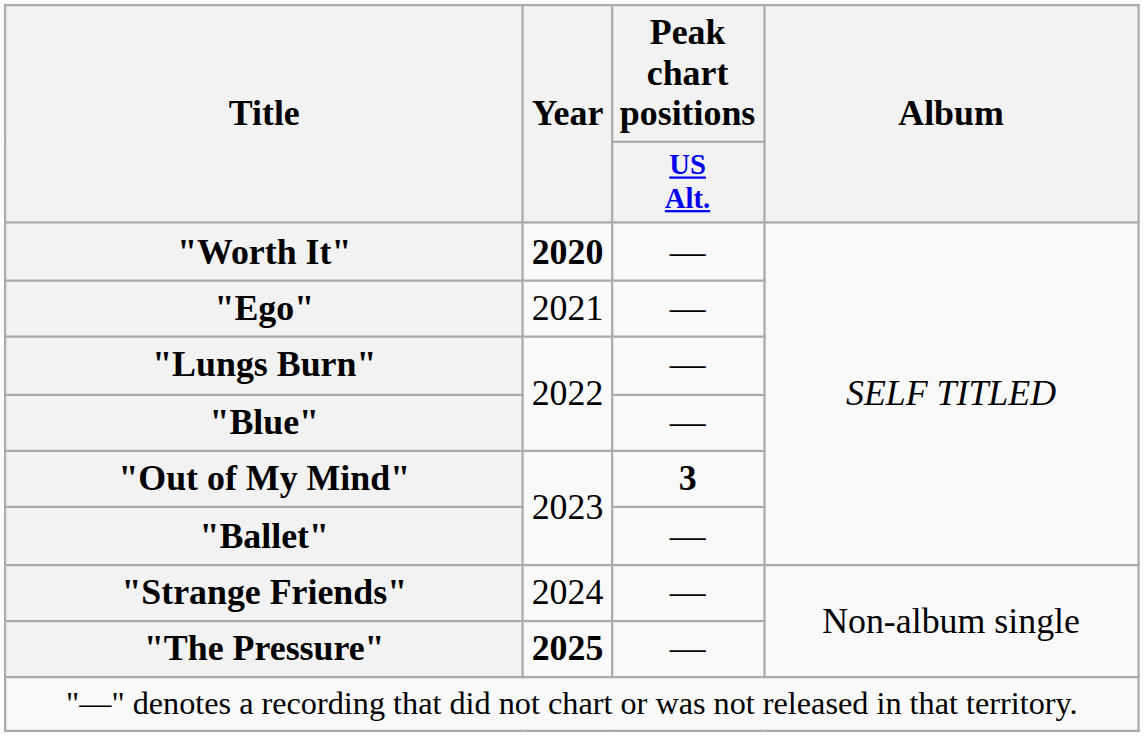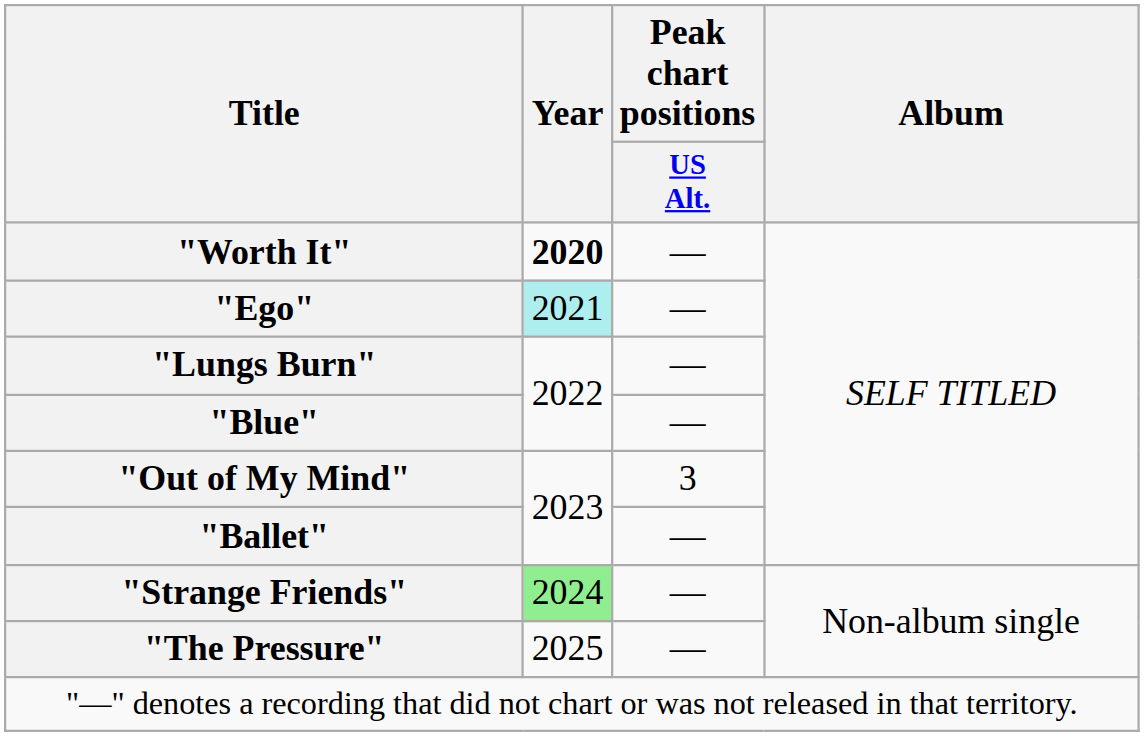(568, 308) no background -> (568, 308) paleturquoise background
(688, 478) bold -> (688, 478) normal
(568, 592) no background -> (568, 592) lightgreen background
(568, 649) bold -> (568, 649) normal
